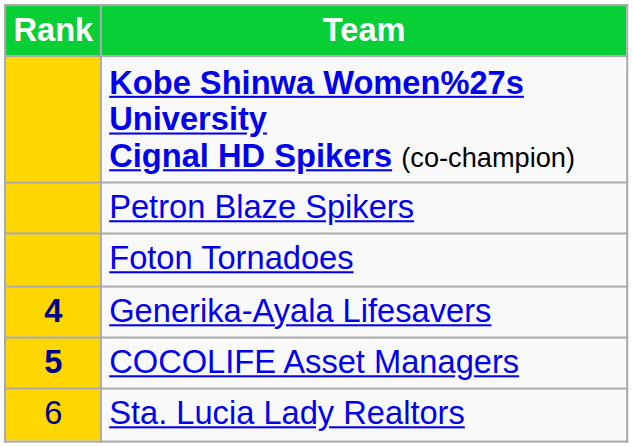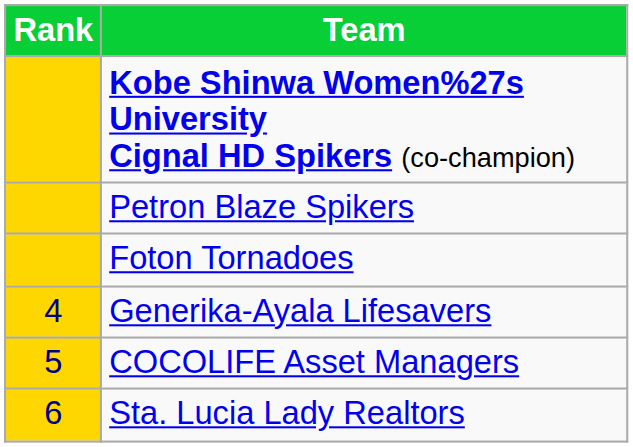(53, 310) bold -> (53, 310) normal
(53, 362) bold -> (53, 362) normal
